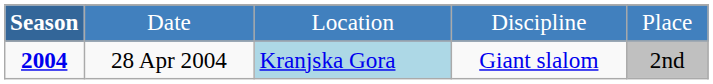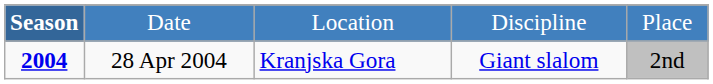(328, 59) lightblue background -> (328, 59) no background
